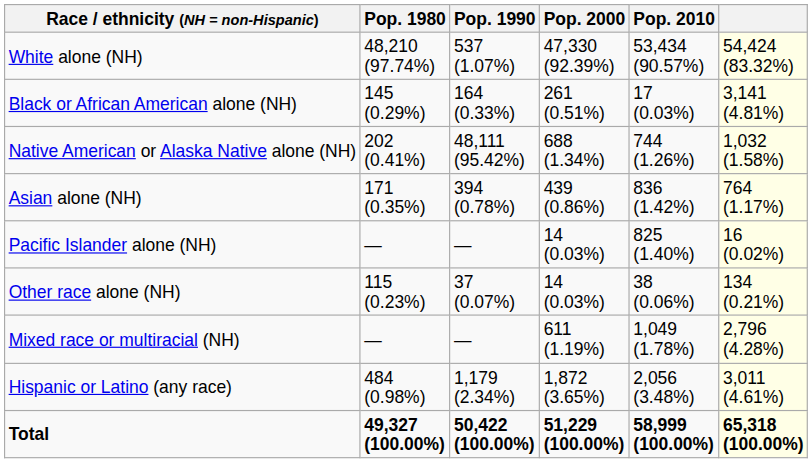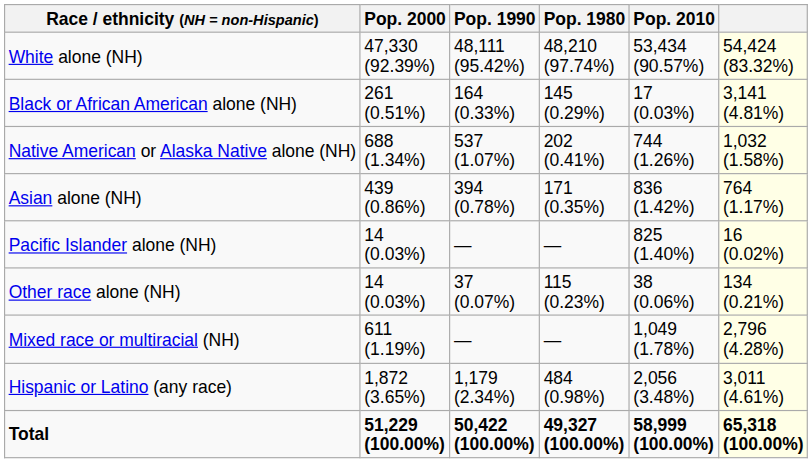columns swapped: (405, 19) <-> (584, 19)
(485, 56) 537 (1.07%) -> (489, 56) 48,111 (95.42%)
(489, 150) 48,111 (95.42%) -> (485, 150) 537 (1.07%)
